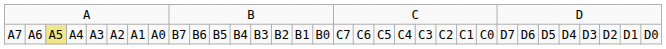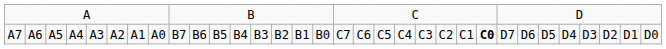(56, 34) khaki background -> (56, 34) no background
(487, 34) normal -> (487, 34) bold
